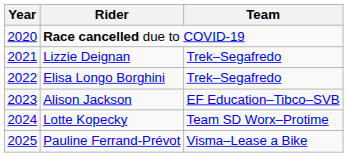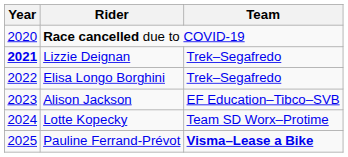(22, 57) normal -> (22, 57) bold
(247, 141) normal -> (250, 141) bold
